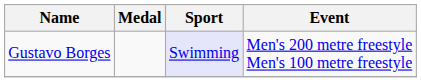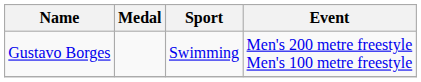(204, 53) lavender background -> (204, 53) no background
